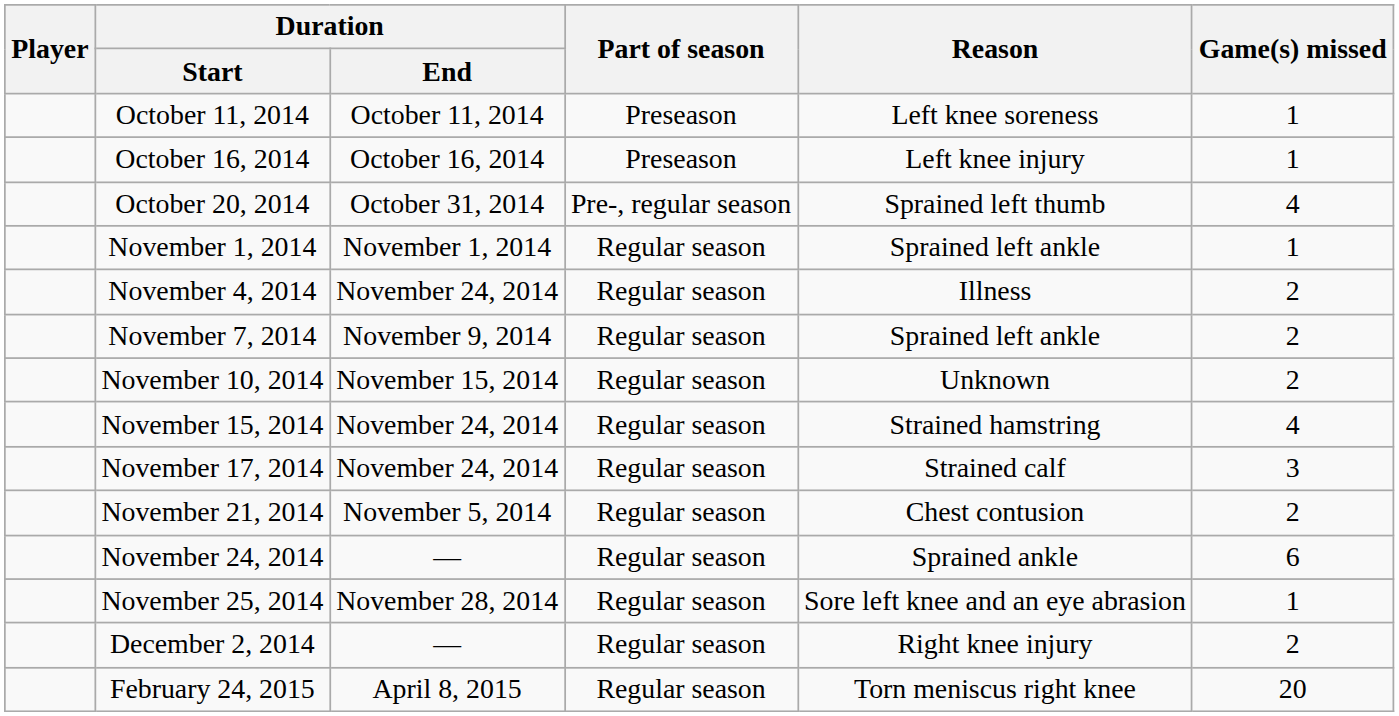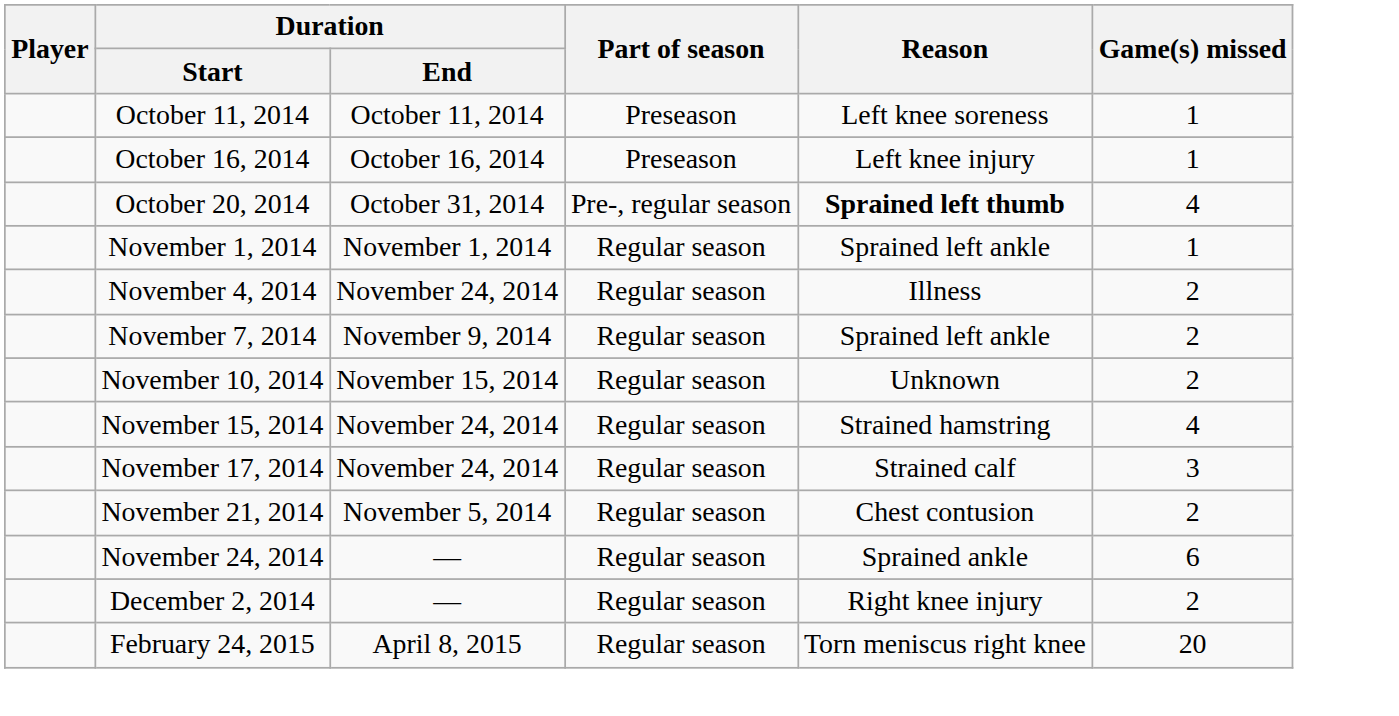(995, 203) normal -> (945, 203) bold
- row: (212, 600)
